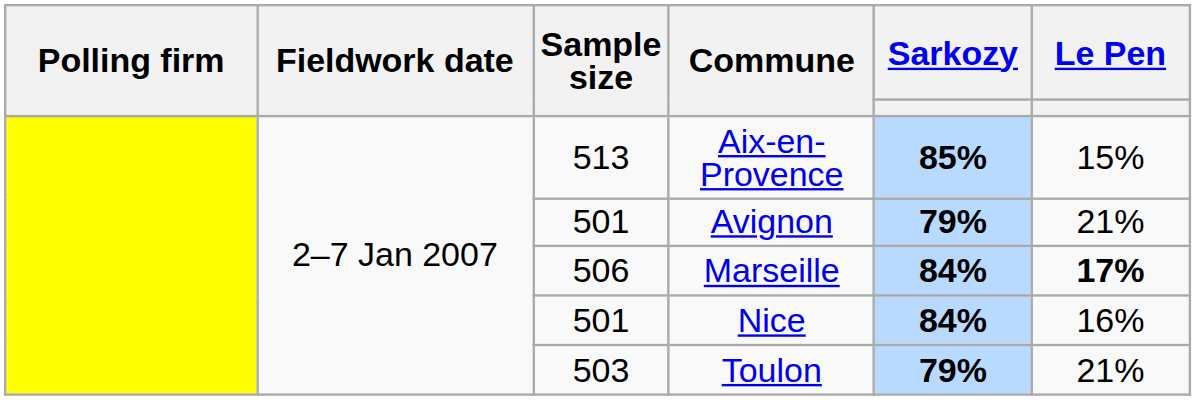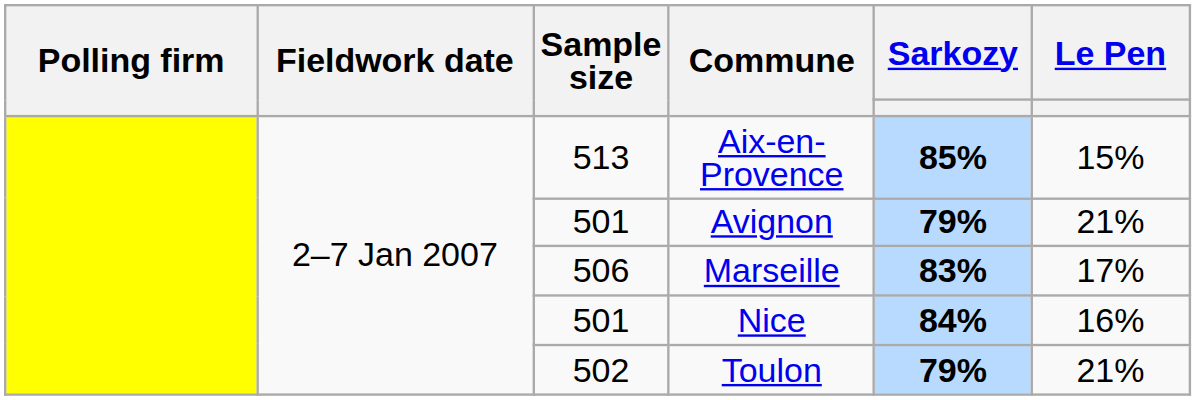(953, 271) 84% -> (953, 271) 83%
(1110, 271) bold -> (1110, 271) normal
(601, 369) 503 -> (601, 369) 502
